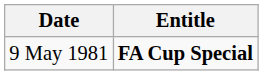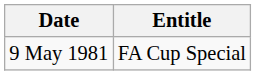(185, 53) bold -> (182, 53) normal
